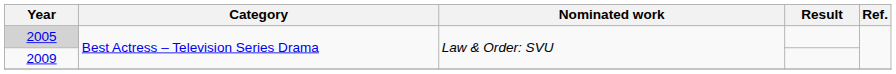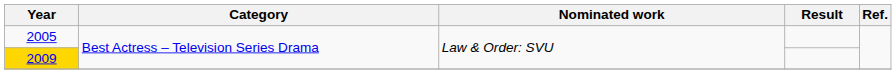(42, 36) lightgrey background -> (42, 36) no background
(42, 58) no background -> (42, 58) gold background
